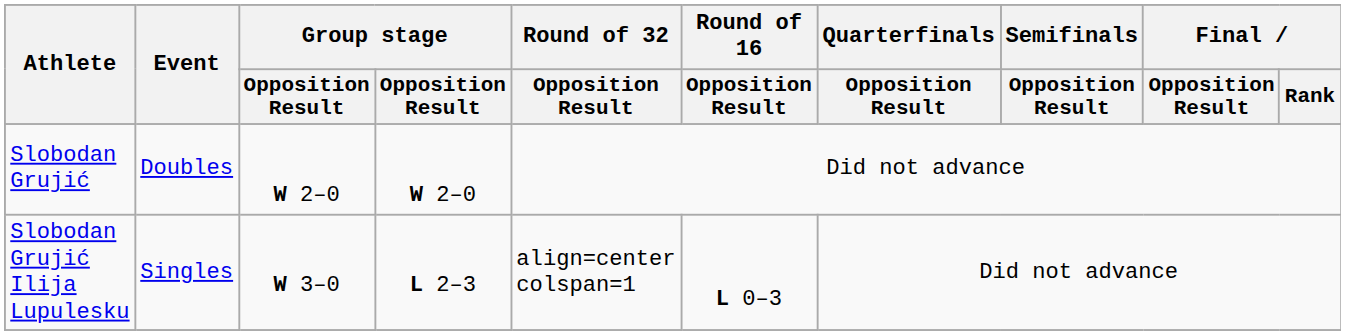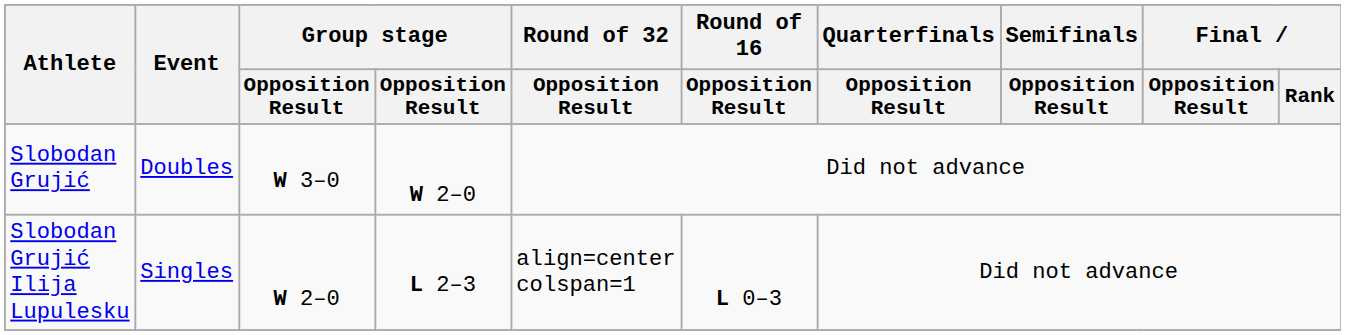(307, 195) W 2–0 -> (307, 182) W 3–0
(307, 285) W 3–0 -> (307, 299) W 2–0
